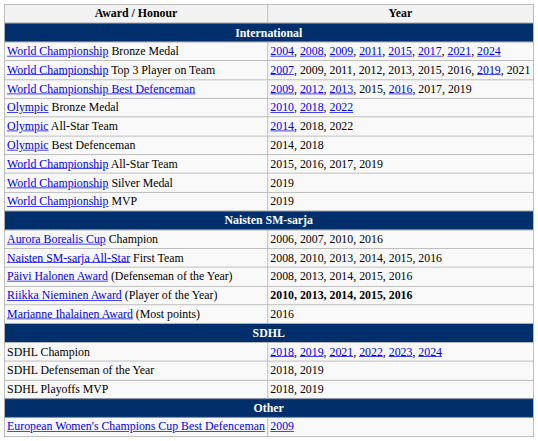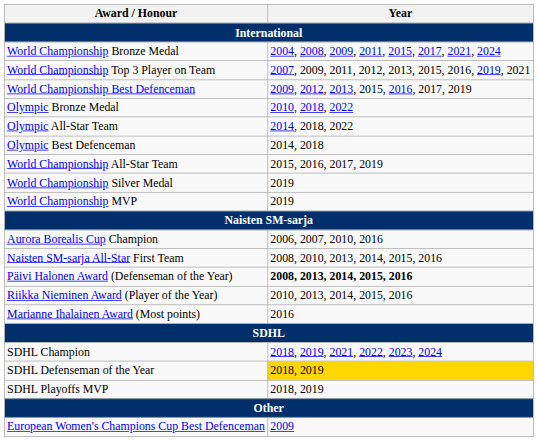(341, 276) normal -> (341, 276) bold
(341, 295) bold -> (341, 295) normal
(297, 370) no background -> (297, 370) gold background
